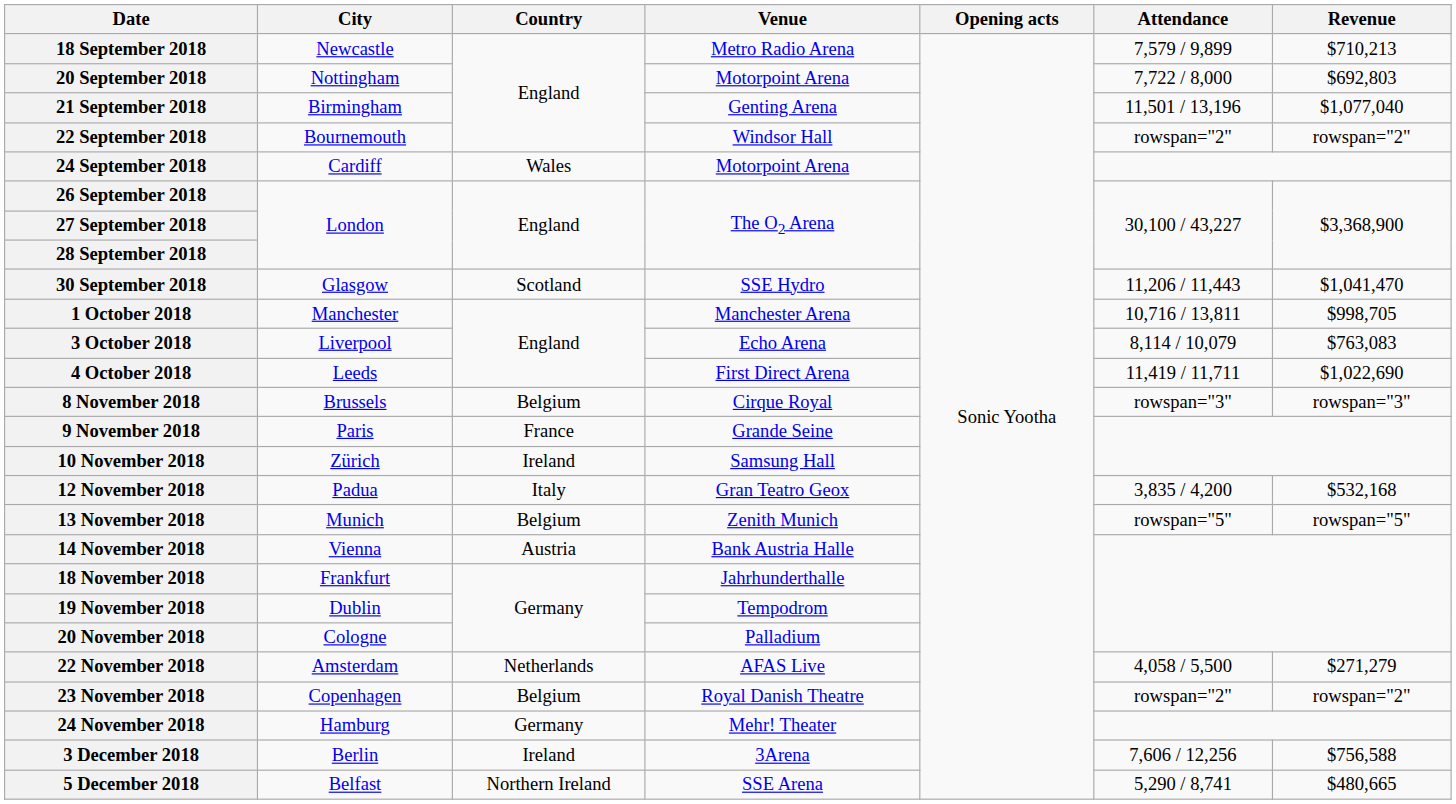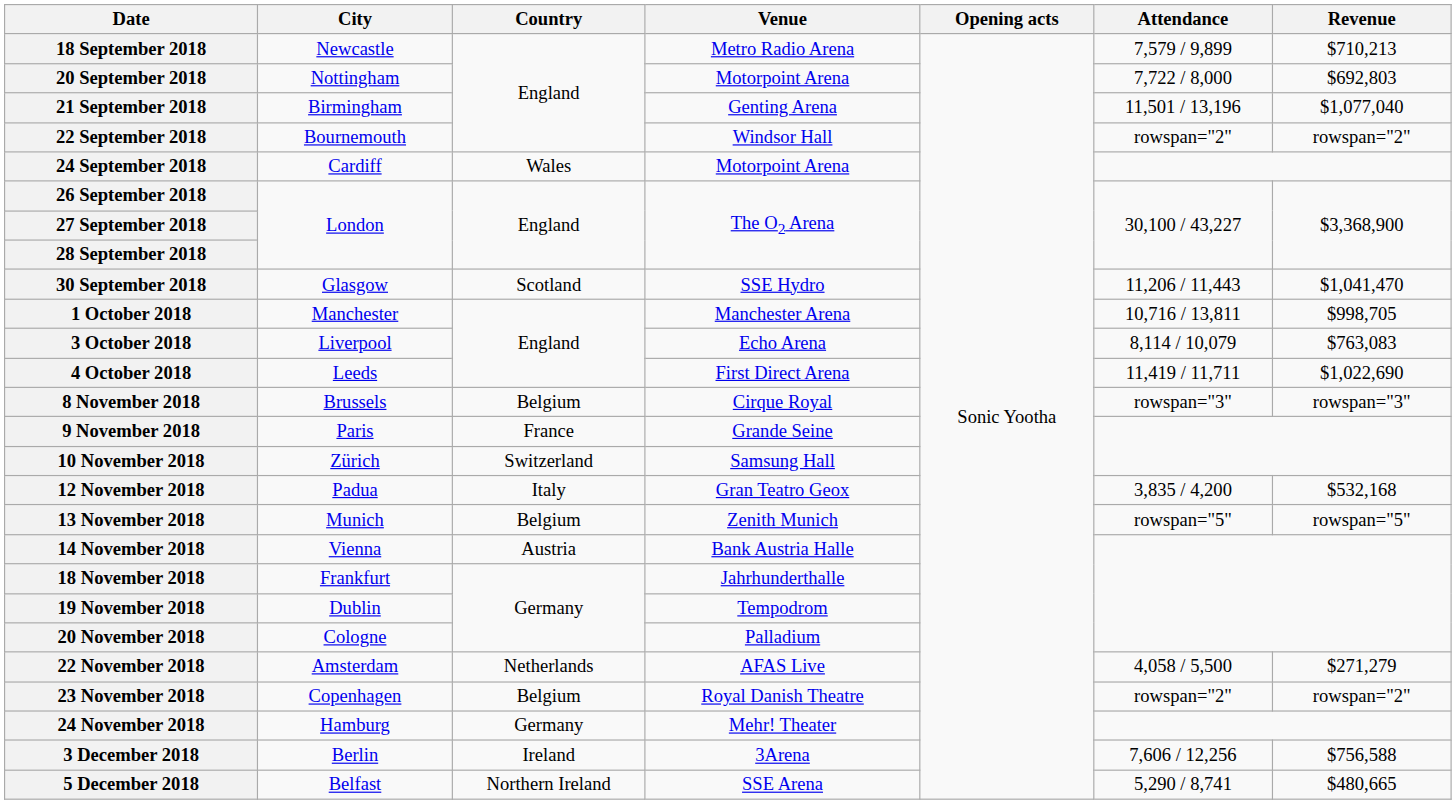(549, 460) Ireland -> (549, 460) Switzerland
